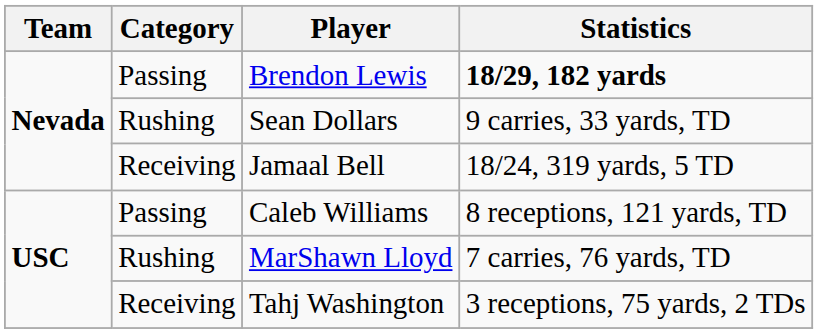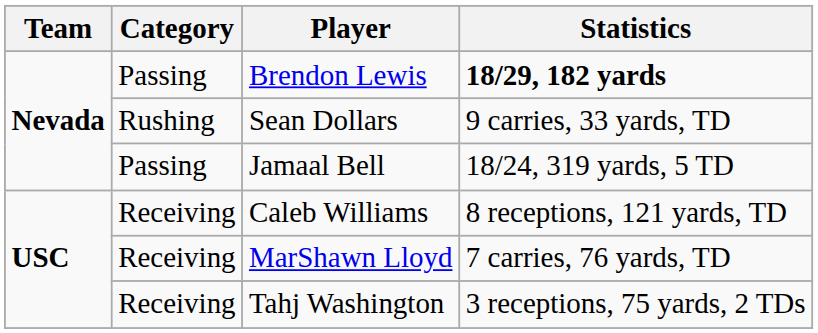(177, 166) Receiving -> (162, 166) Passing
(162, 212) Passing -> (177, 212) Receiving
(166, 258) Rushing -> (177, 258) Receiving
